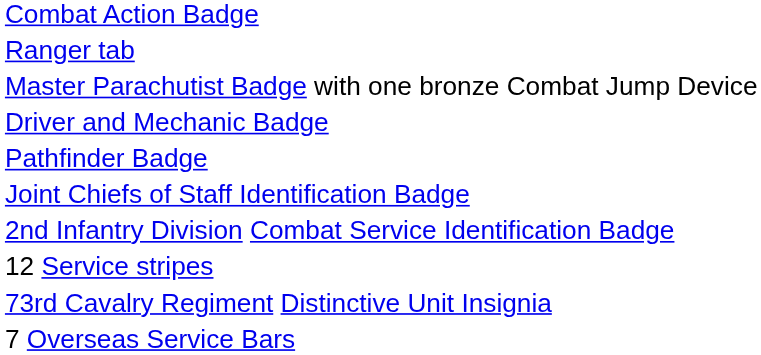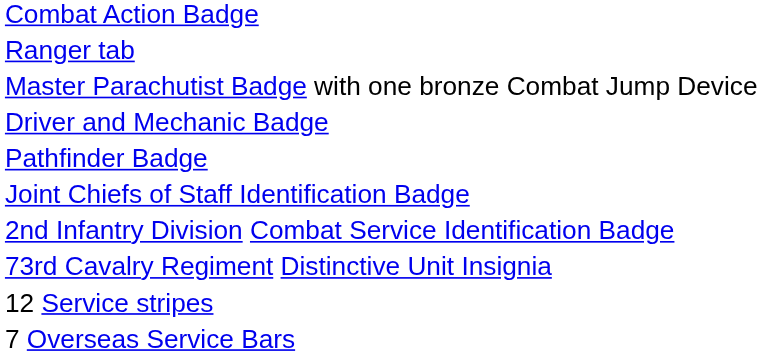(109, 266) 12 Service stripes -> (278, 266) 73rd Cavalry Regiment Distinctive Unit Insignia
(278, 302) 73rd Cavalry Regiment Distinctive Unit Insignia -> (109, 302) 12 Service stripes
